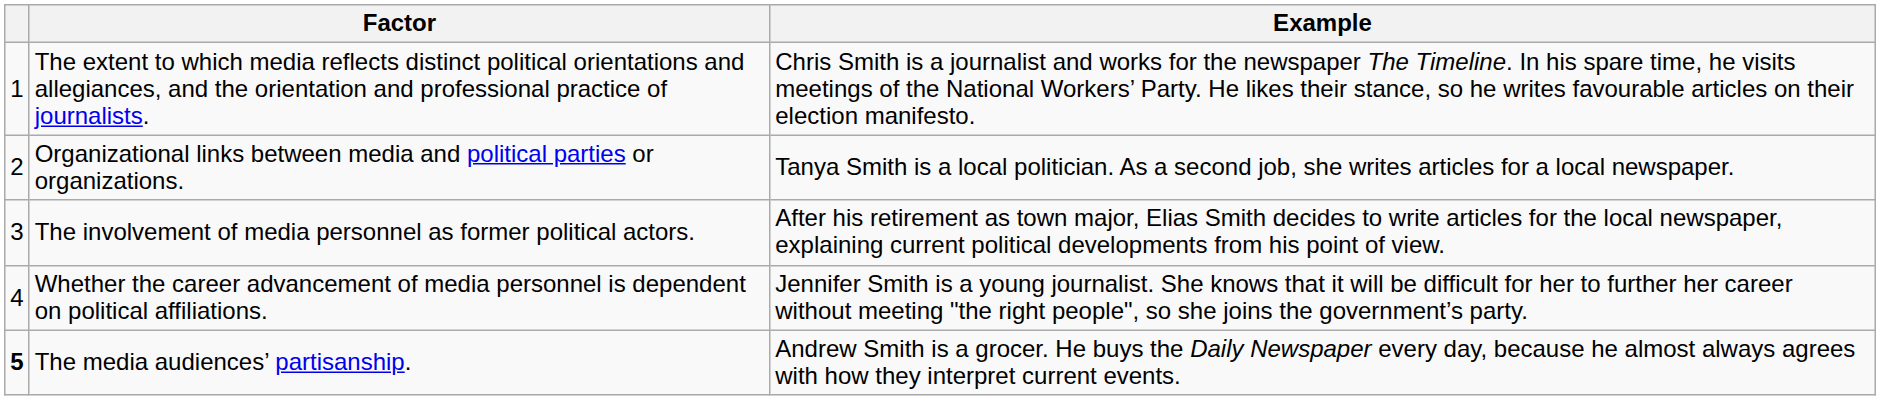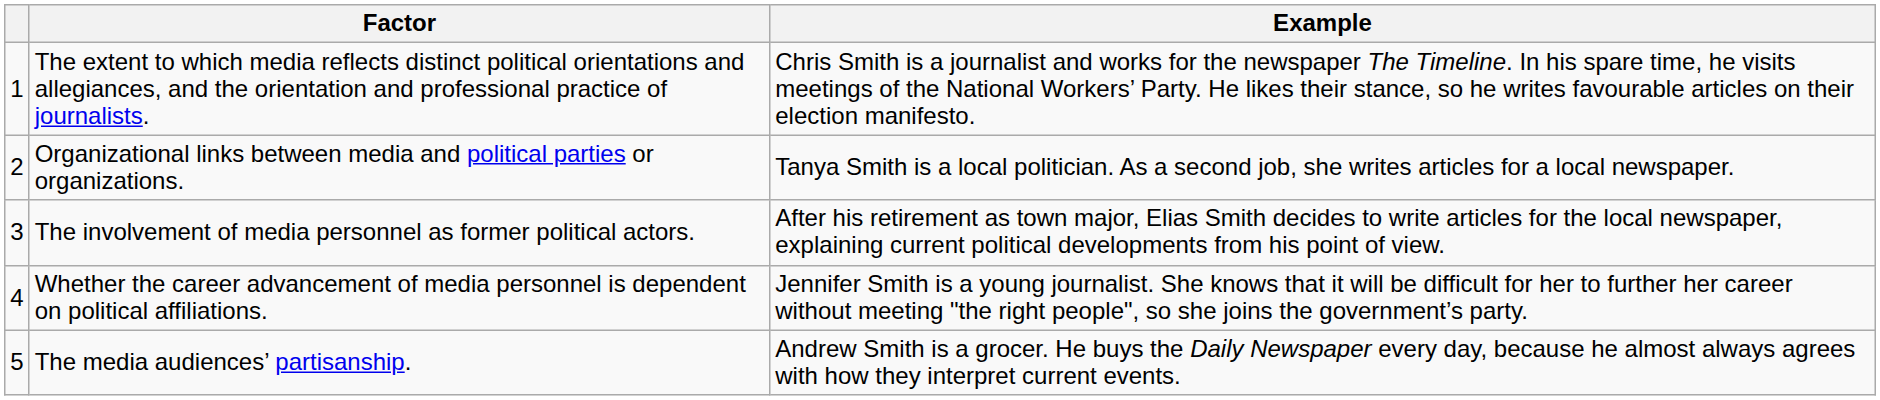(17, 362) bold -> (17, 362) normal
